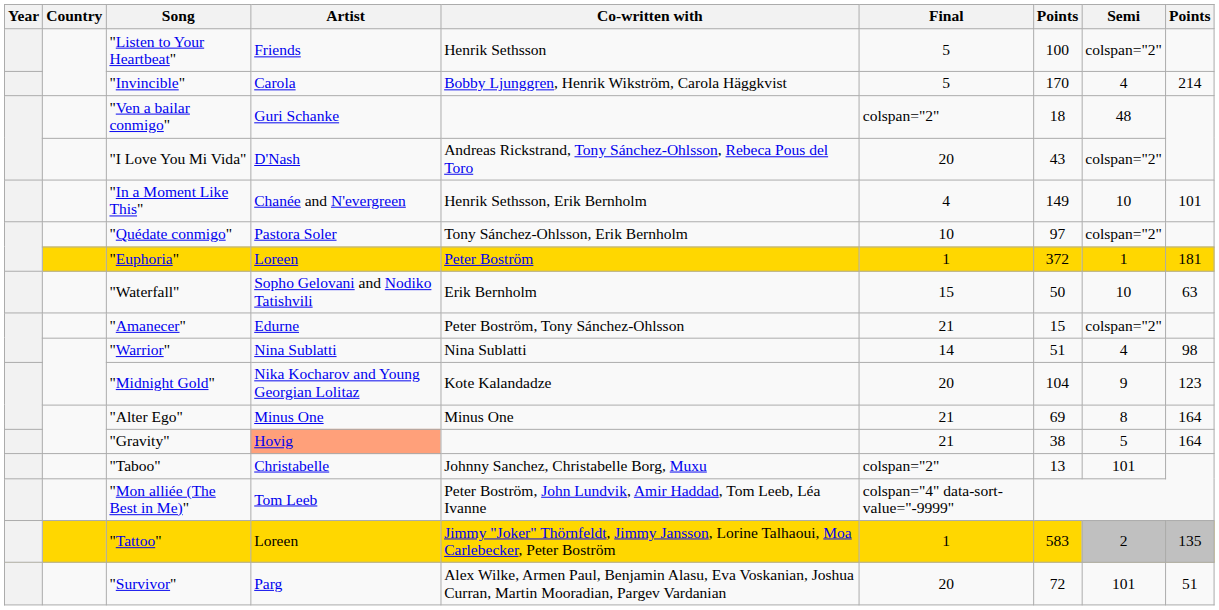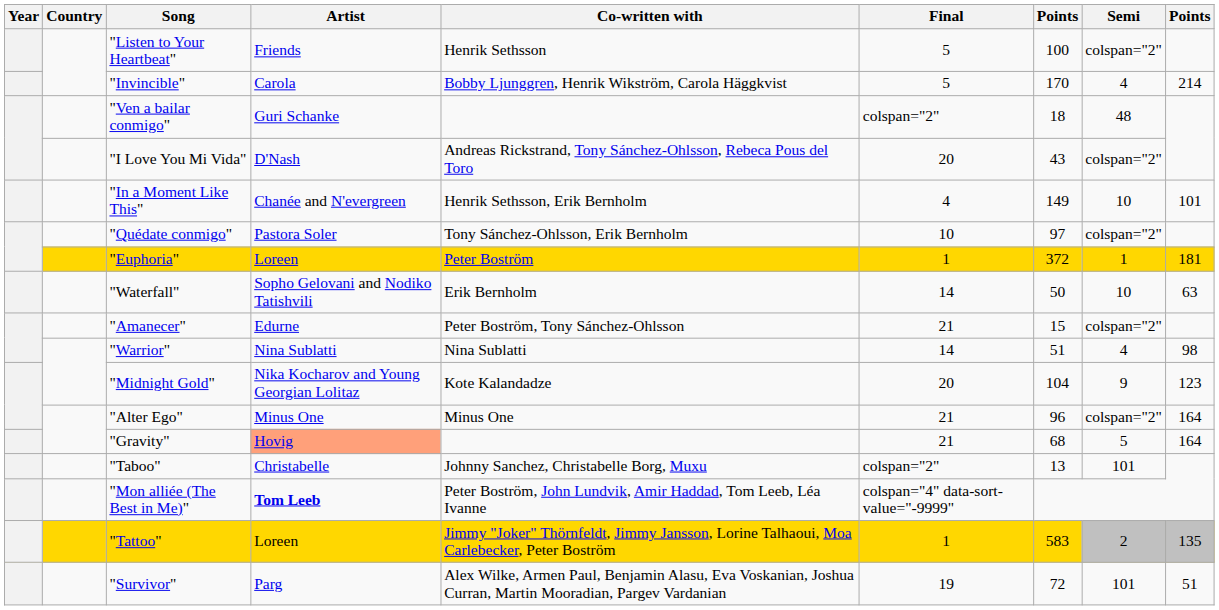(946, 292) 15 -> (946, 292) 14
(1057, 416) 69 -> (1057, 416) 96
(1124, 416) 8 -> (1124, 416) colspan="2"
(1057, 441) 38 -> (1057, 441) 68
(286, 499) normal -> (287, 499) bold
(946, 583) 20 -> (946, 583) 19
